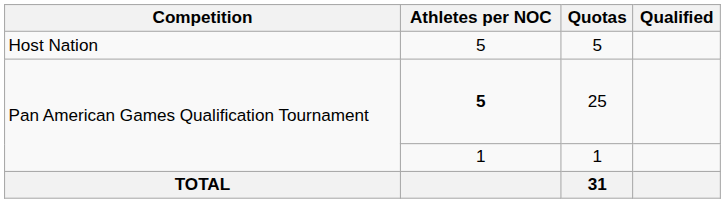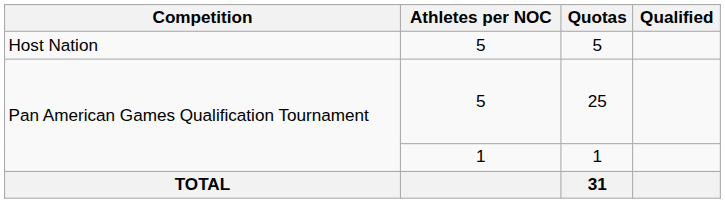(481, 101) bold -> (481, 101) normal
